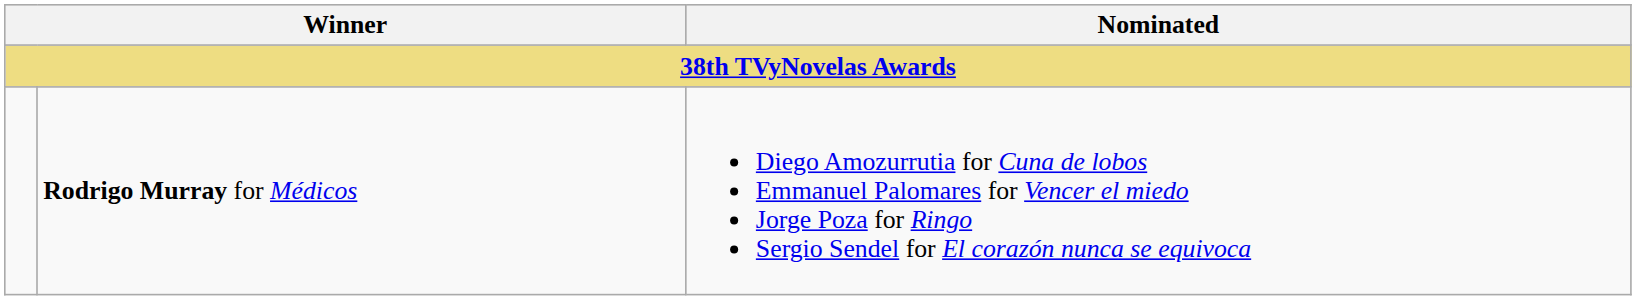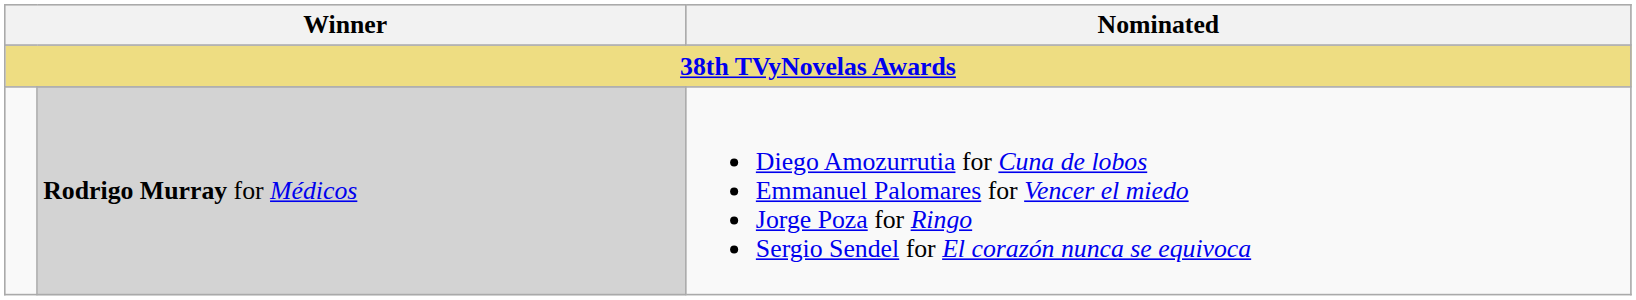(200, 190) no background -> (200, 190) lightgrey background
